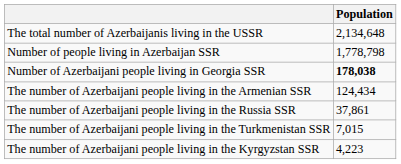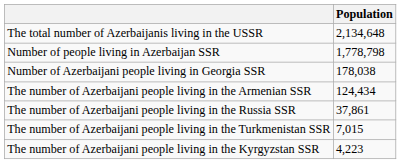(356, 71) bold -> (356, 71) normal
